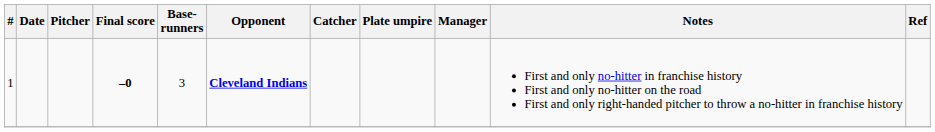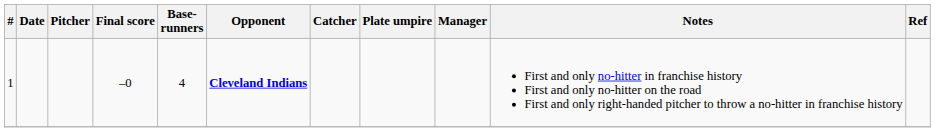(125, 82) bold -> (125, 82) normal
(182, 82) 3 -> (182, 82) 4
